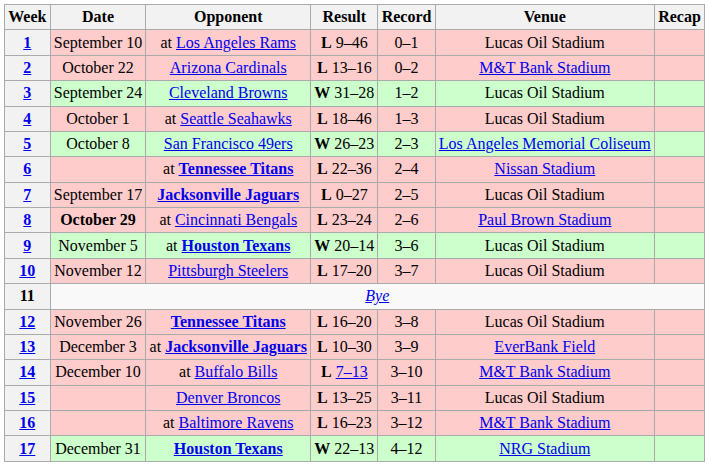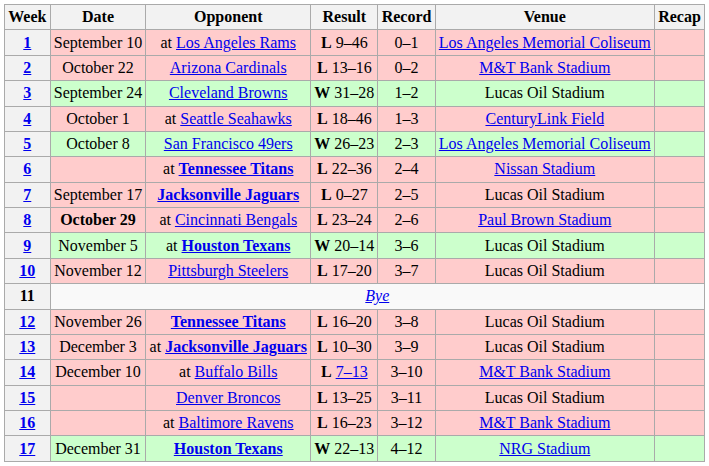(545, 42) Lucas Oil Stadium -> (545, 42) Los Angeles Memorial Coliseum
(545, 118) Lucas Oil Stadium -> (545, 118) CenturyLink Field
(545, 347) EverBank Field -> (545, 347) Lucas Oil Stadium
